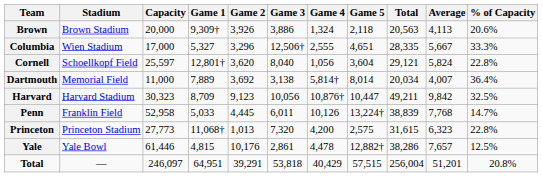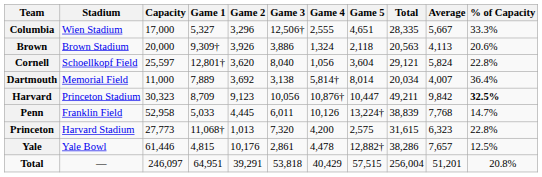rows swapped: (32, 29) <-> (32, 46)
(98, 96) Harvard Stadium -> (101, 96) Princeton Stadium
(484, 96) normal -> (485, 96) bold
(101, 130) Princeton Stadium -> (98, 130) Harvard Stadium
